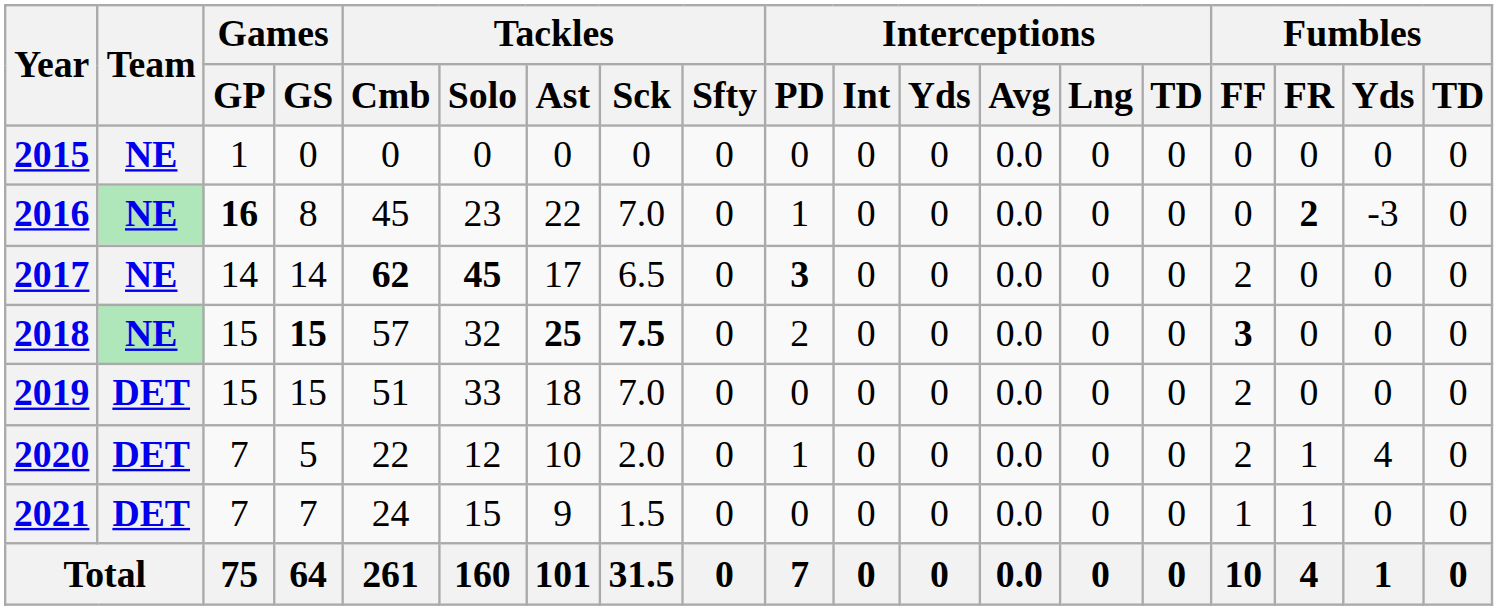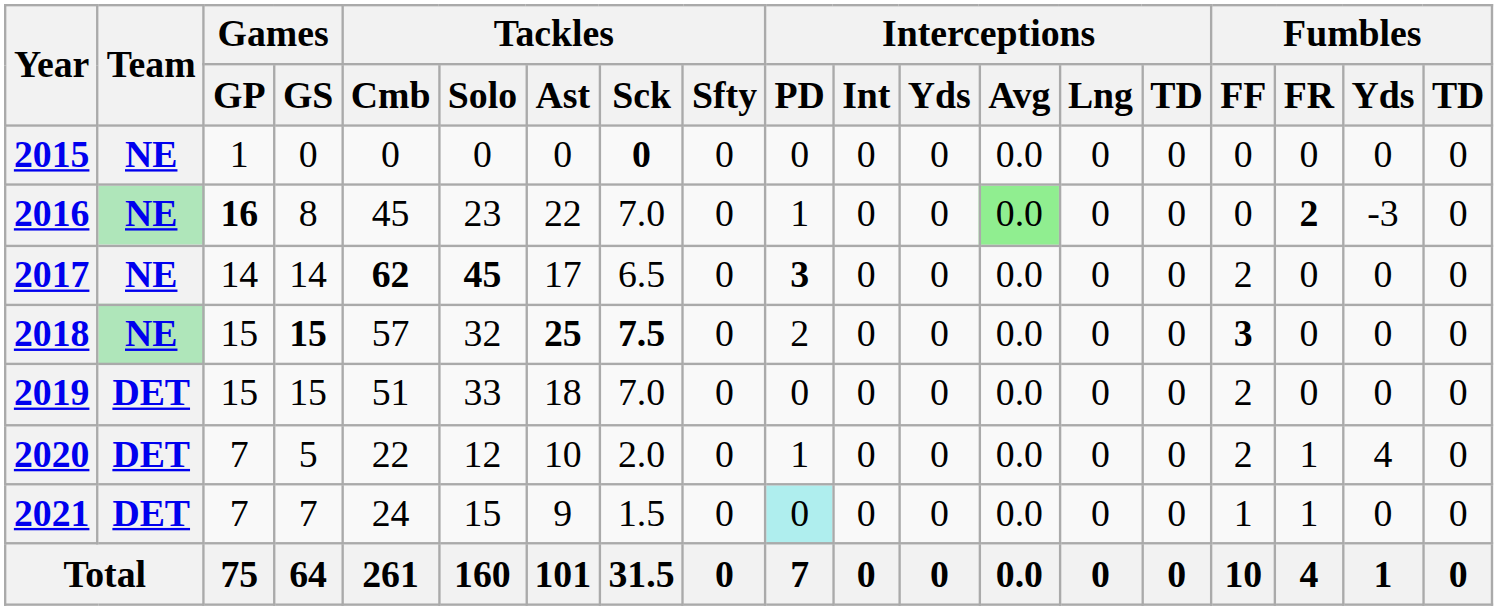(642, 154) normal -> (642, 154) bold
(1019, 214) no background -> (1019, 214) lightgreen background
(800, 513) no background -> (800, 513) paleturquoise background
